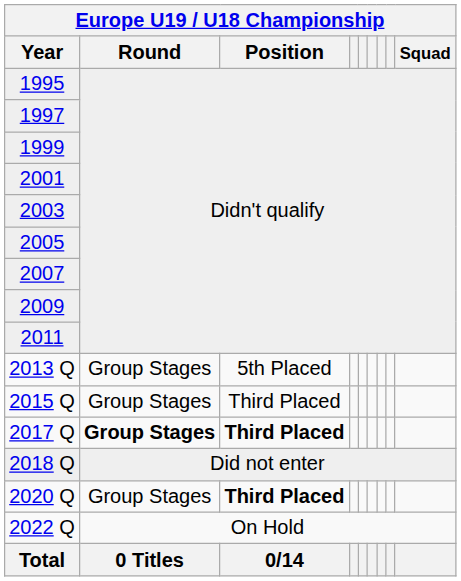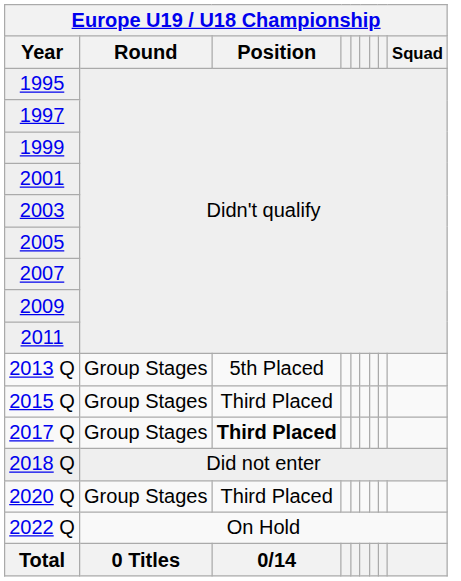(150, 432) bold -> (146, 432) normal
(284, 496) bold -> (277, 496) normal
